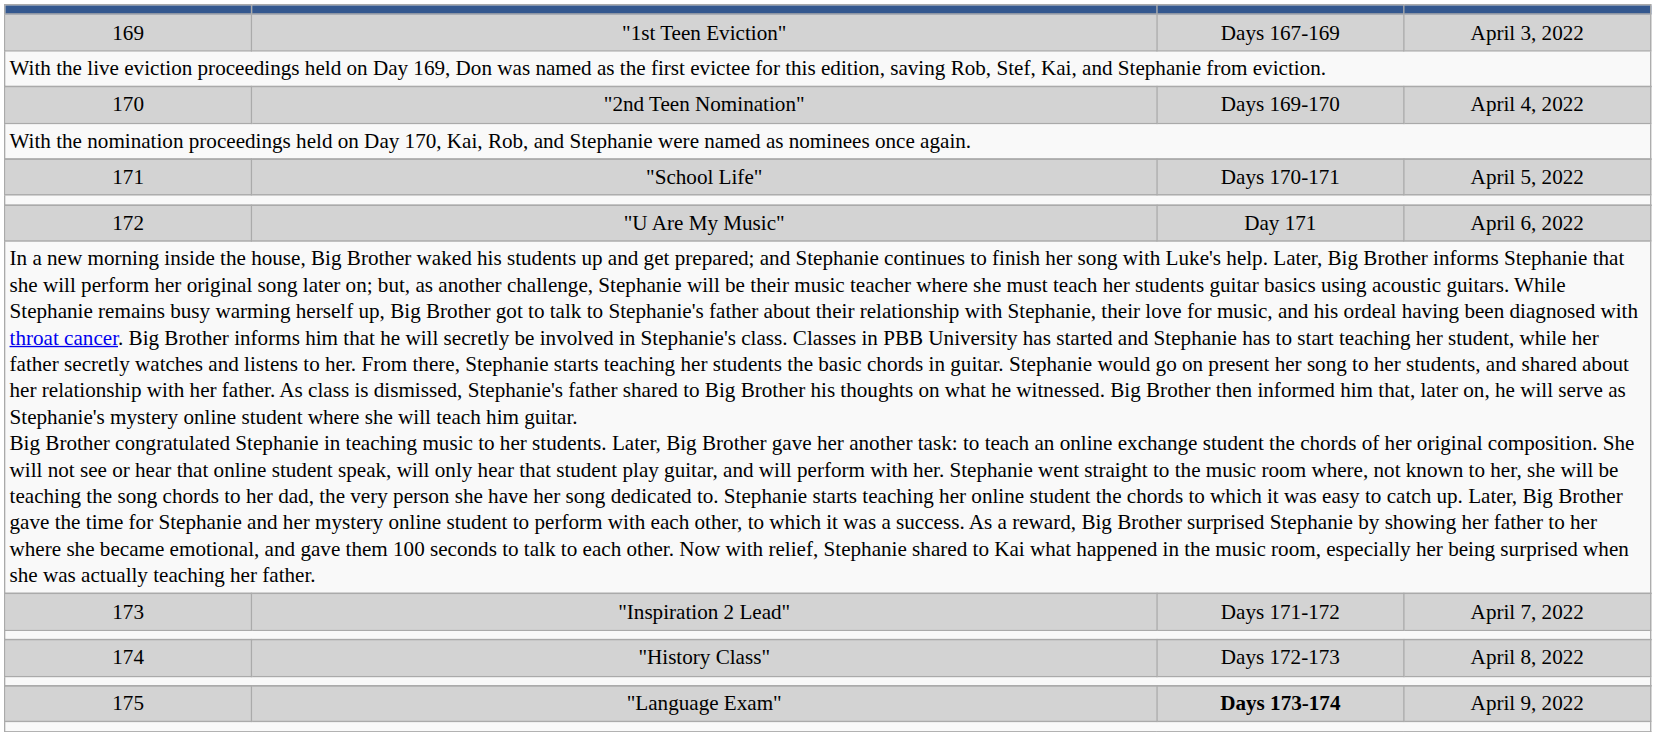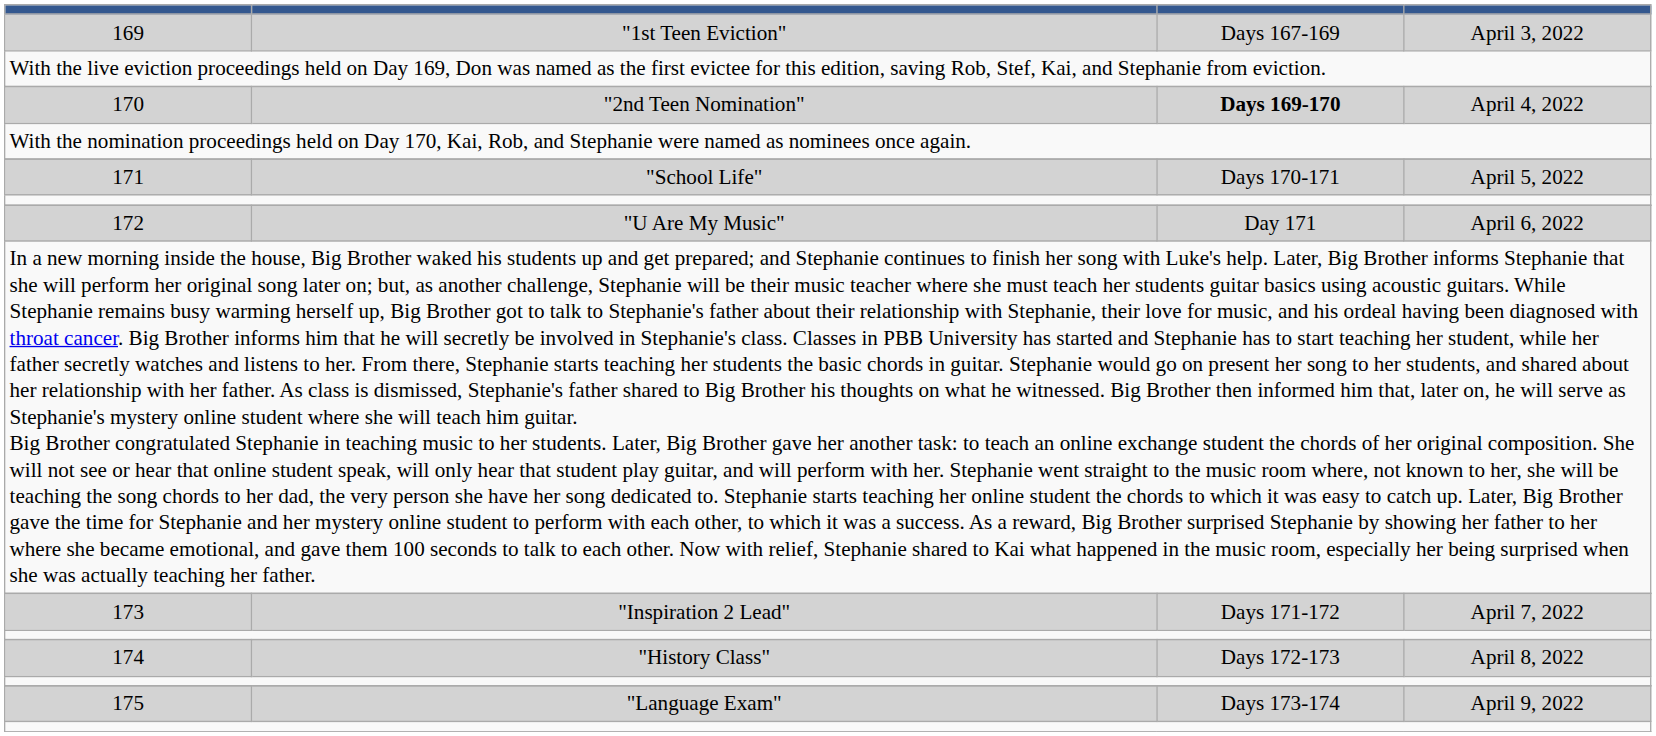(1280, 104) normal -> (1280, 104) bold
(1280, 703) bold -> (1280, 703) normal
